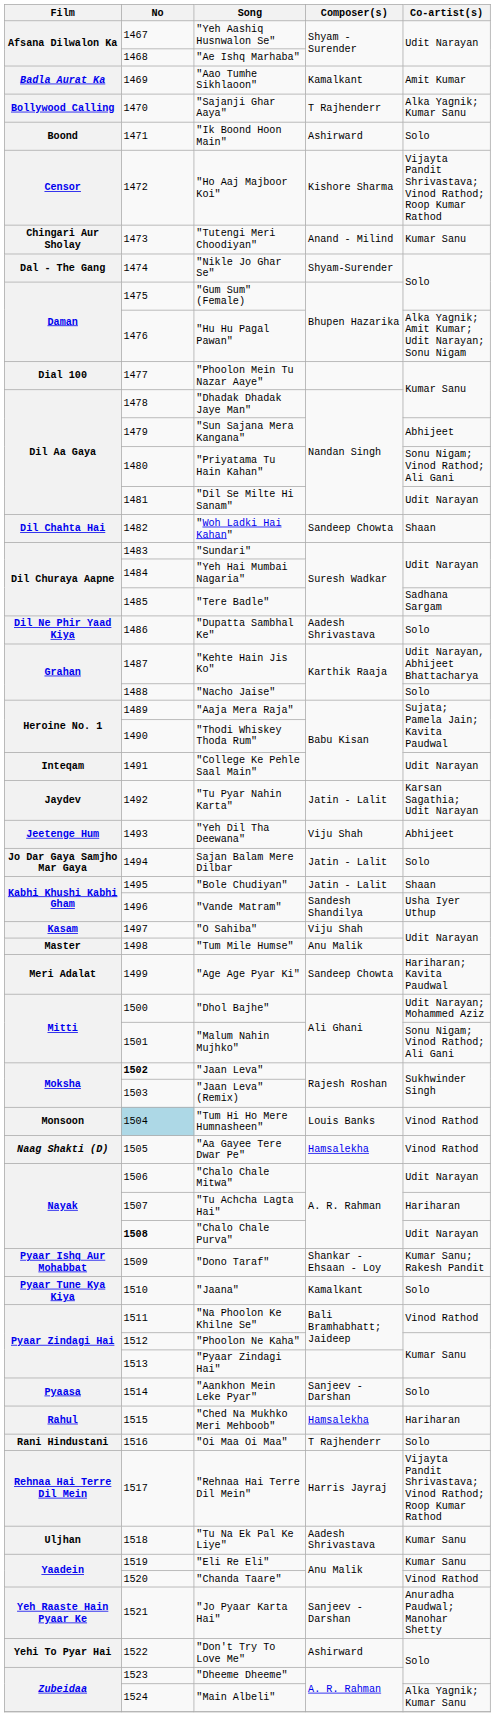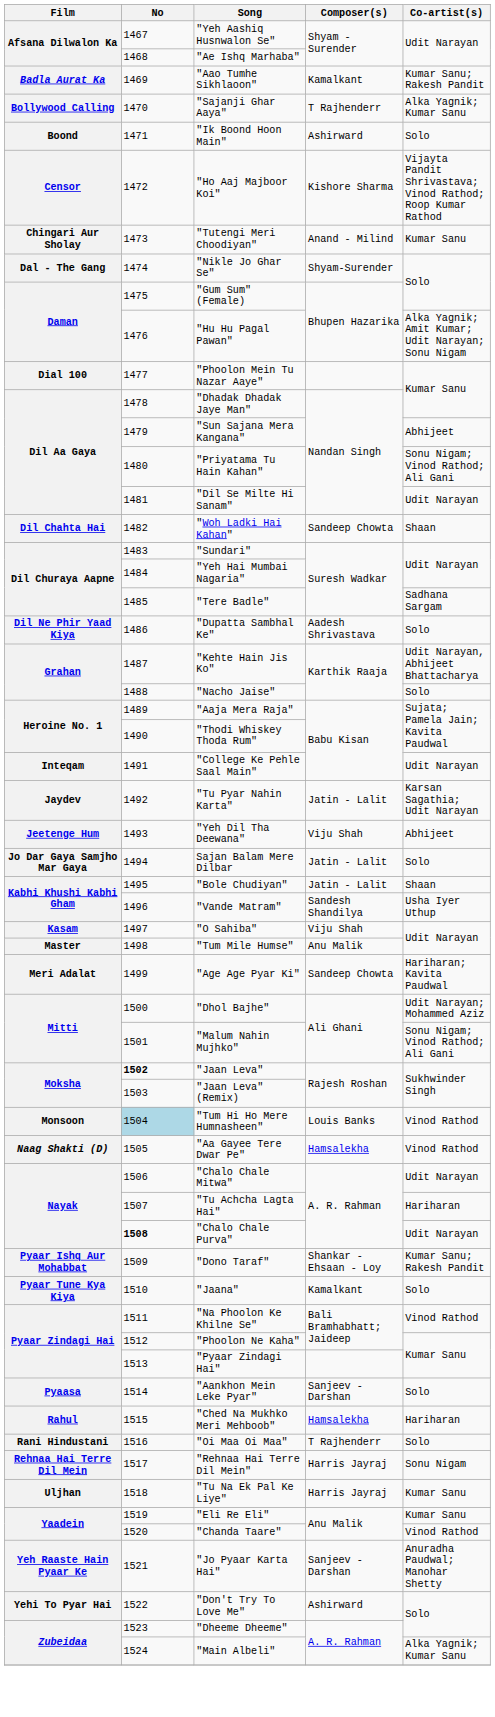(436, 80) Amit Kumar -> (445, 80) Kumar Sanu; Rakesh Pandit
(445, 1488) Vijayta Pandit Shrivastava; Vinod Rathod; Roop Kumar Rathod -> (436, 1465) Sonu Nigam
(342, 1540) Aadesh Shrivastava -> (348, 1493) Harris Jayraj
